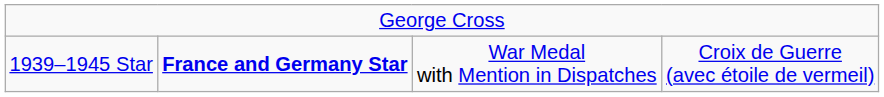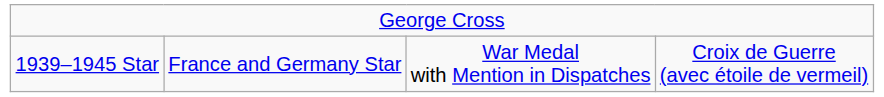(285, 63) bold -> (285, 63) normal
